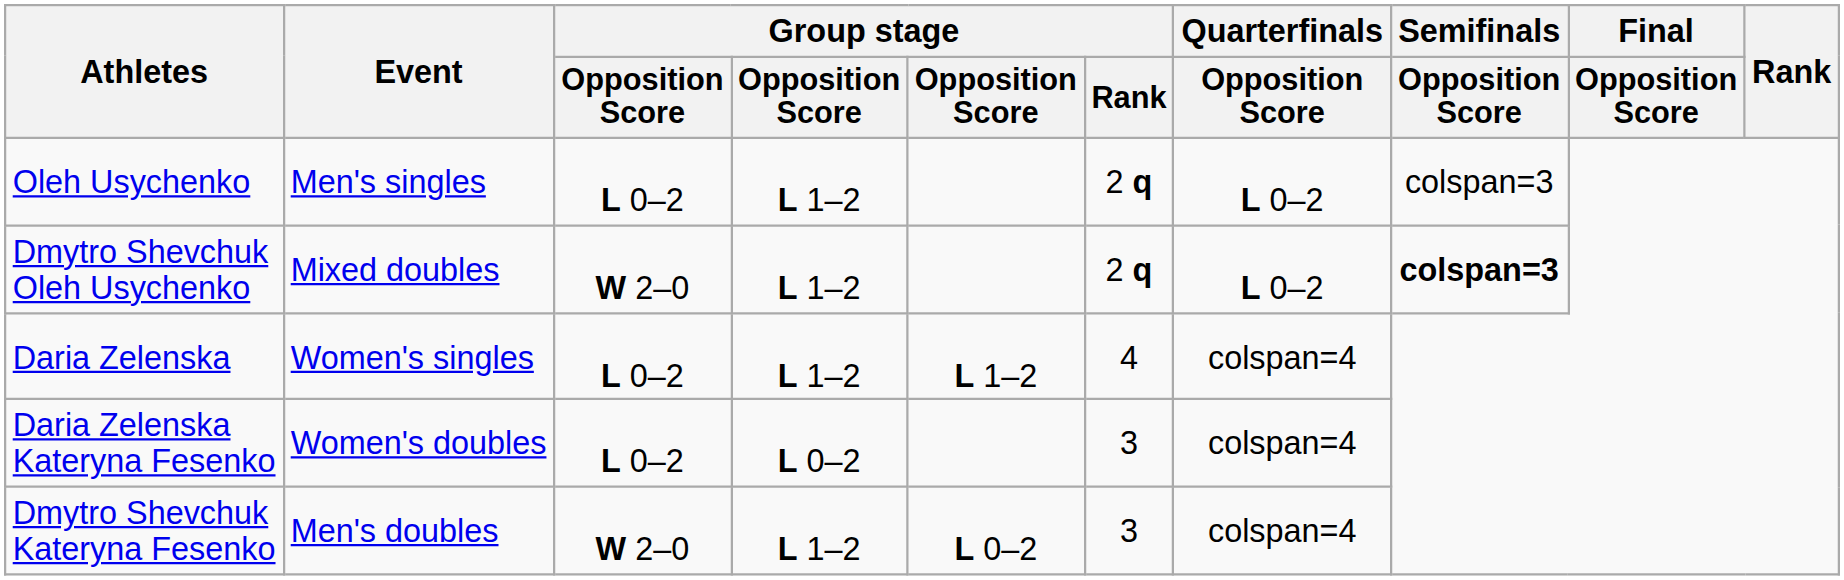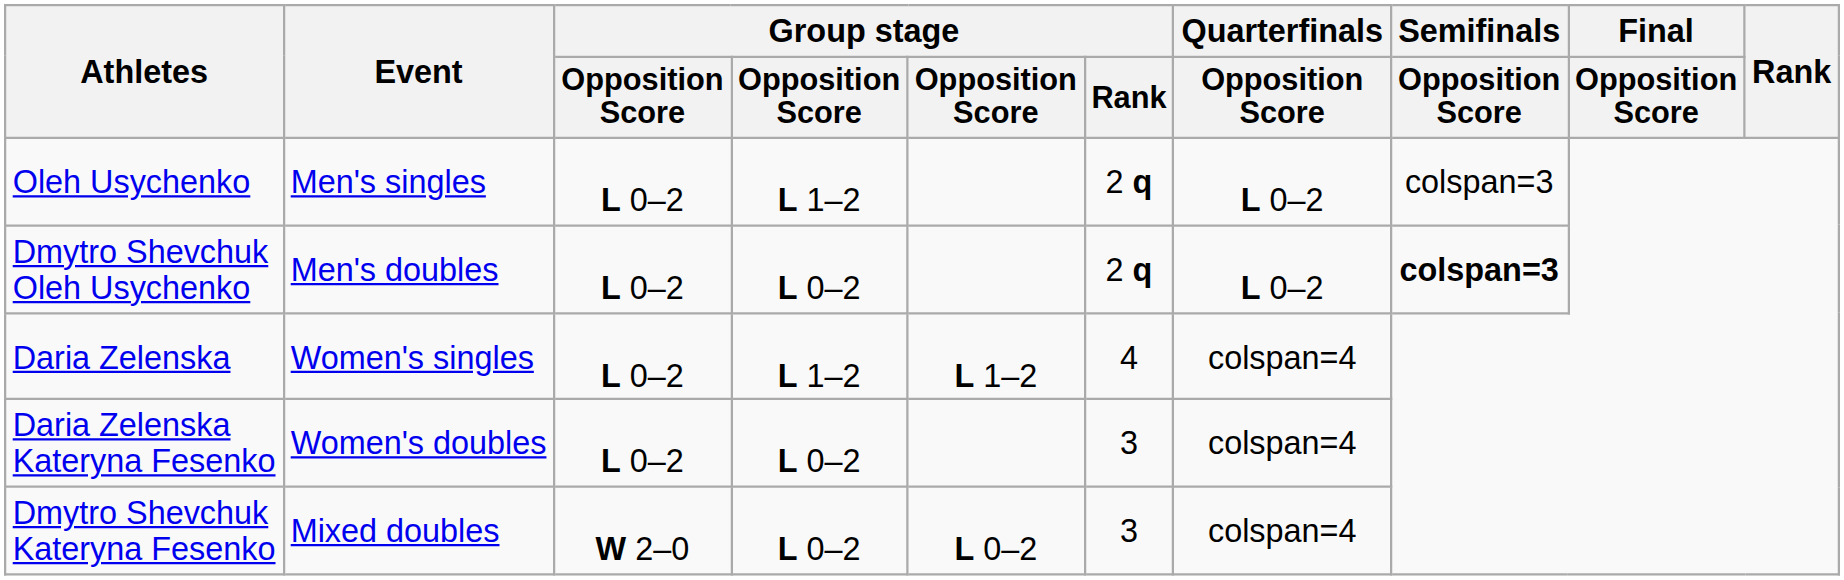(395, 270) Mixed doubles -> (395, 270) Men's doubles
(642, 288) W 2–0 -> (642, 288) L 0–2
(819, 288) L 1–2 -> (819, 288) L 0–2
(395, 531) Men's doubles -> (395, 531) Mixed doubles
(819, 549) L 1–2 -> (819, 549) L 0–2
